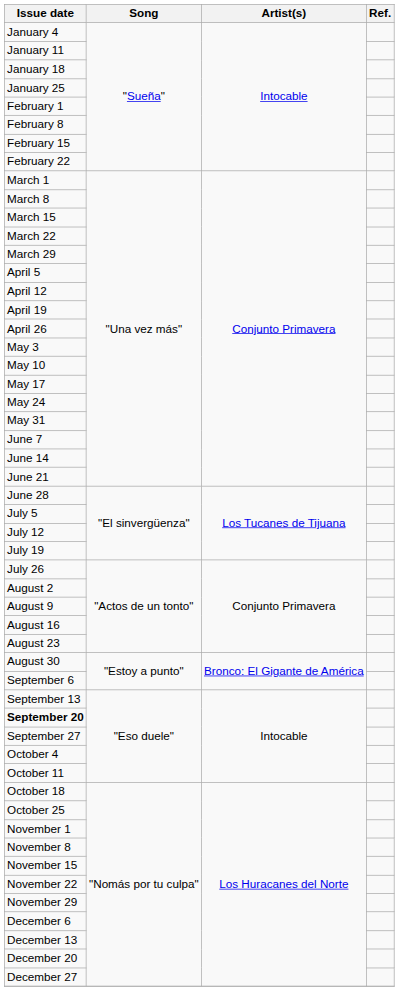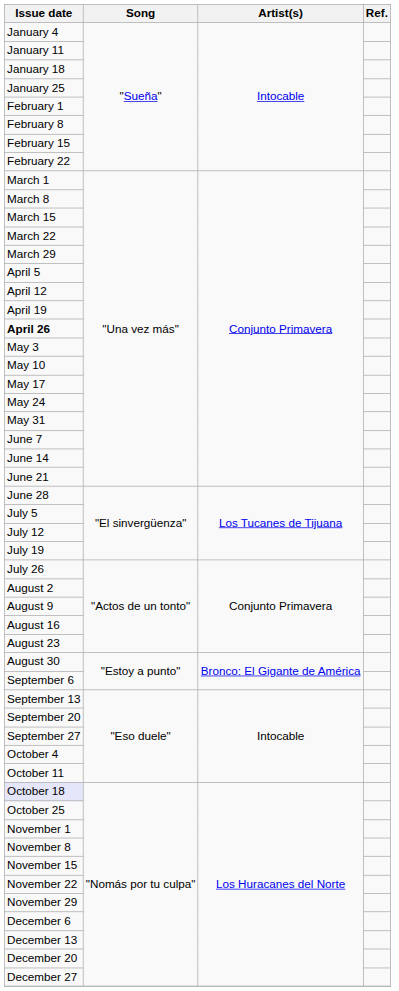(27, 328) normal -> (28, 328) bold
(45, 717) bold -> (44, 717) normal
(36, 791) no background -> (36, 791) lavender background
